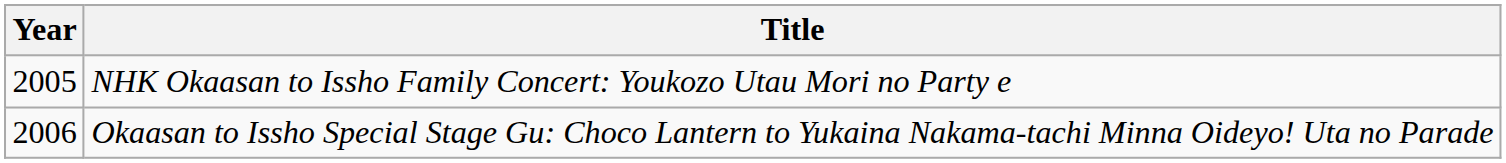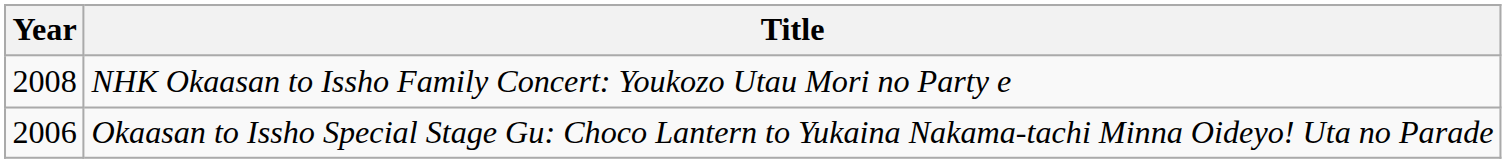(45, 81) 2005 -> (45, 81) 2008
